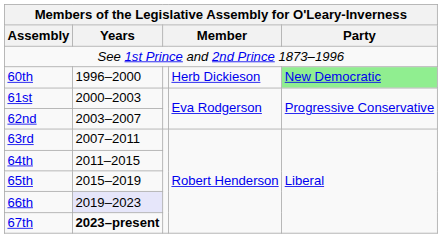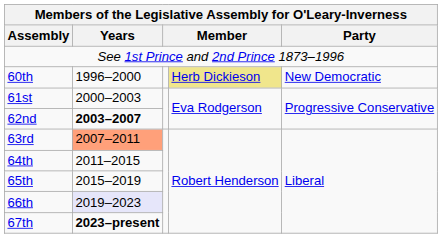(216, 77) no background -> (216, 77) khaki background
(333, 77) lightgreen background -> (333, 77) no background
(108, 118) normal -> (108, 118) bold
(108, 139) no background -> (108, 139) lightsalmon background
